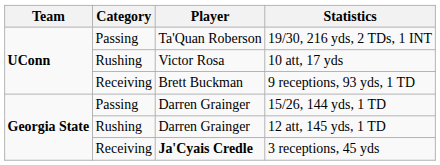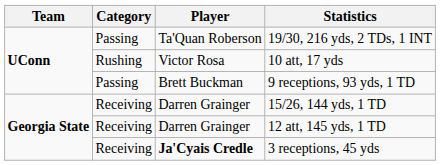(124, 82) Receiving -> (117, 82) Passing
(117, 104) Passing -> (124, 104) Receiving
(119, 126) Rushing -> (124, 126) Receiving
